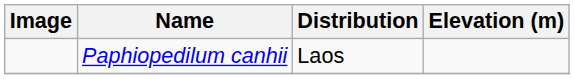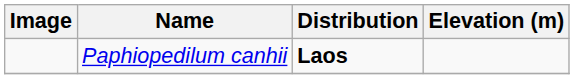(321, 55) normal -> (323, 55) bold
